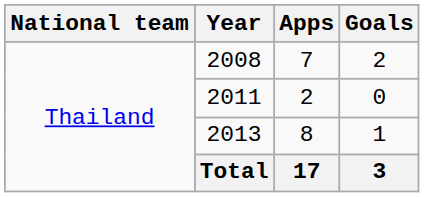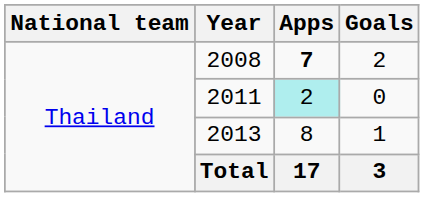(307, 61) normal -> (307, 61) bold
(307, 98) no background -> (307, 98) paleturquoise background
